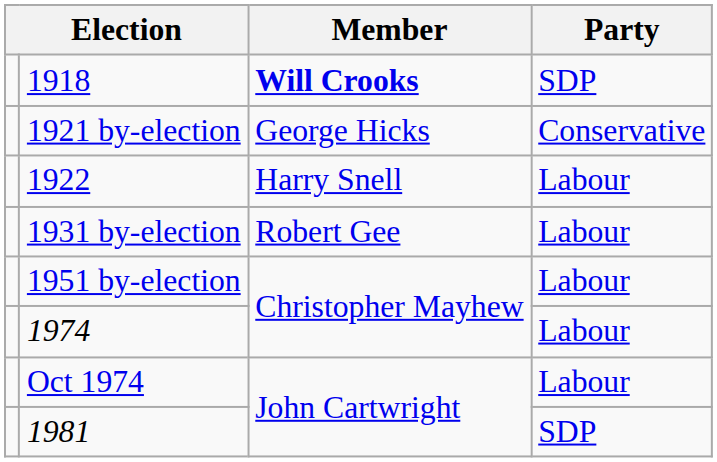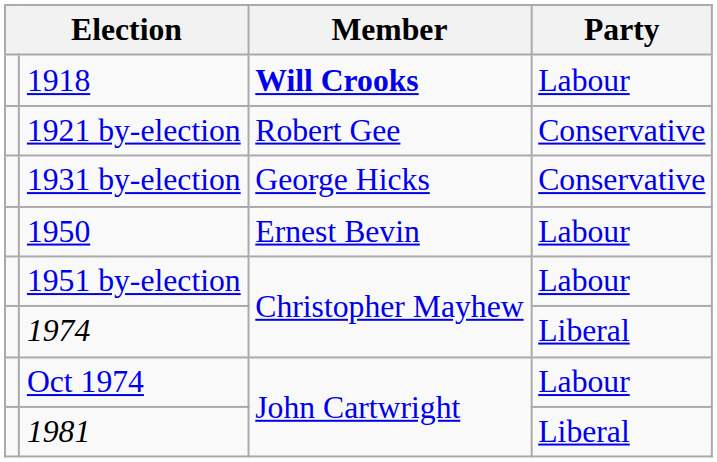(567, 79) SDP -> (584, 79) Labour
(343, 130) George Hicks -> (328, 130) Robert Gee
- row: (59, 180)
(328, 230) Robert Gee -> (343, 180) George Hicks
(584, 230) Labour -> (622, 180) Conservative
+ row: (59, 230)
(584, 331) Labour -> (584, 331) Liberal
(567, 431) SDP -> (584, 431) Liberal
